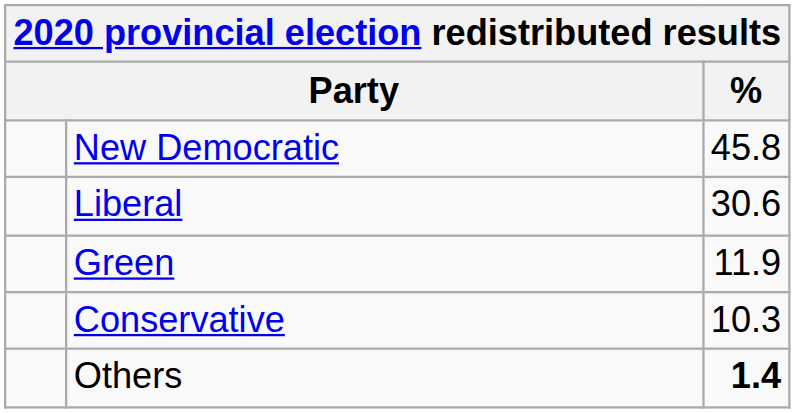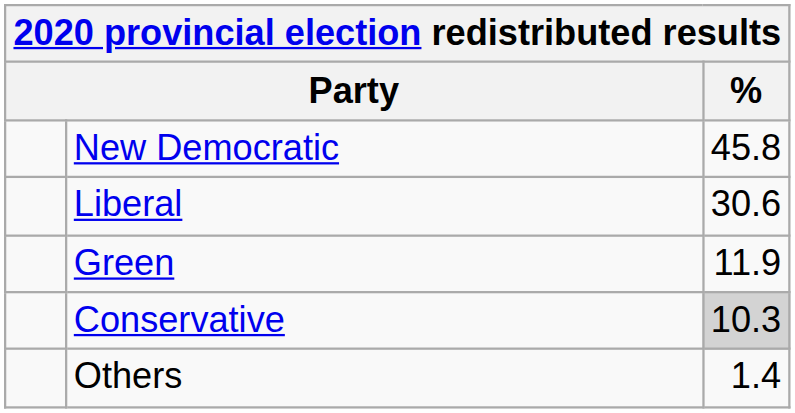(746, 319) no background -> (746, 319) lightgrey background
(756, 377) bold -> (756, 377) normal
